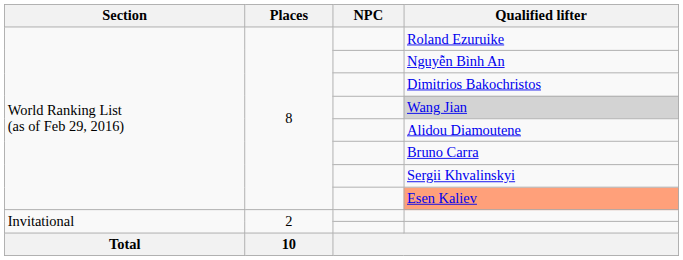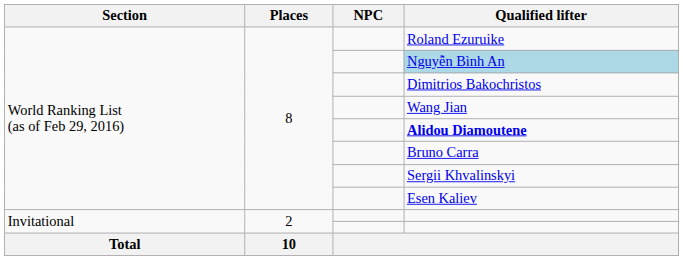(456, 61) no background -> (456, 61) lightblue background
(437, 107) lightgrey background -> (437, 107) no background
(464, 130) normal -> (467, 130) bold
(442, 198) lightsalmon background -> (442, 198) no background
